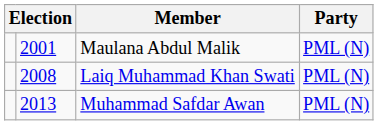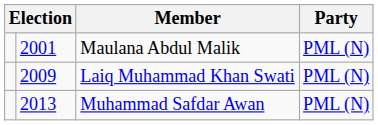(38, 76) 2008 -> (38, 76) 2009
